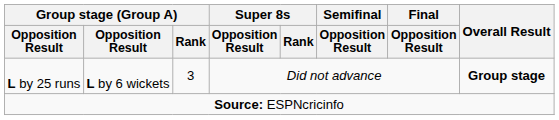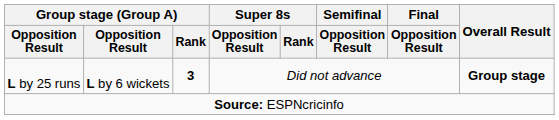(191, 76) normal -> (191, 76) bold
